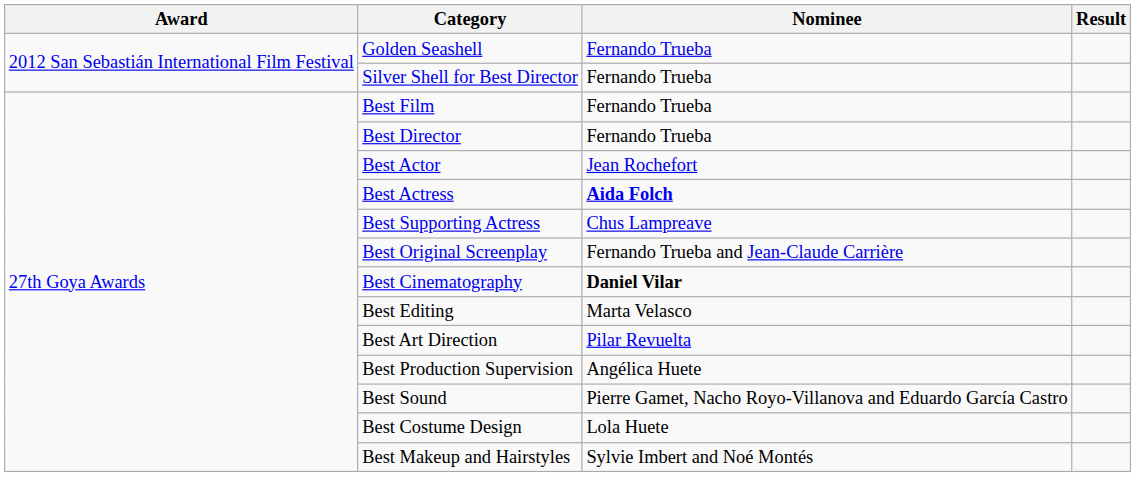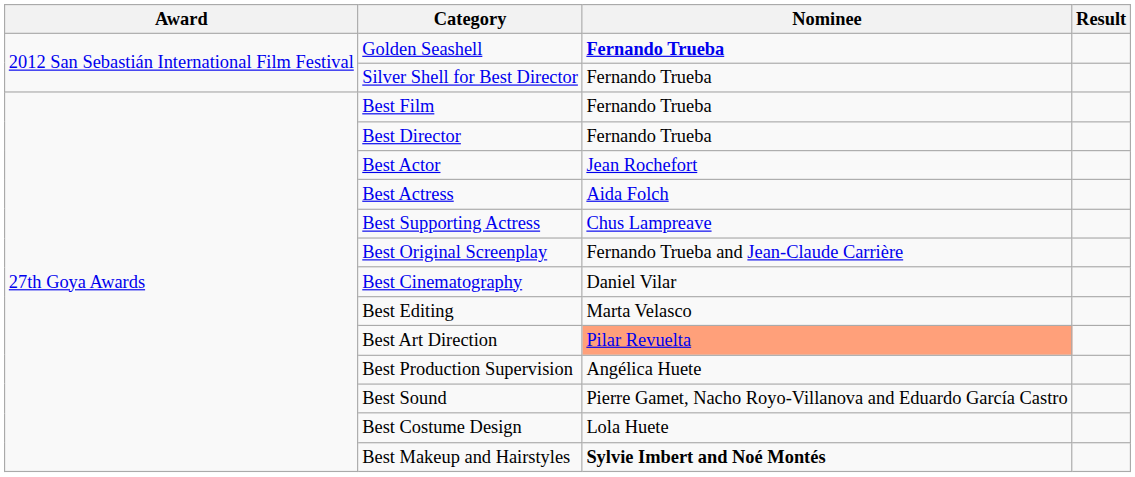(649, 48) normal -> (655, 48) bold
(630, 194) bold -> (628, 194) normal
(634, 281) bold -> (631, 281) normal
(639, 340) no background -> (639, 340) lightsalmon background
(700, 456) normal -> (706, 456) bold
